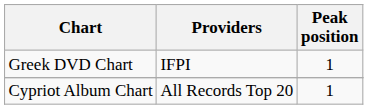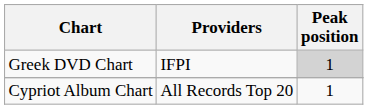(330, 63) no background -> (330, 63) lightgrey background
